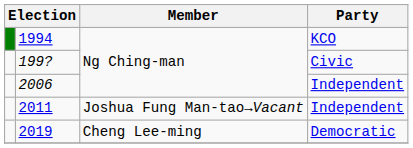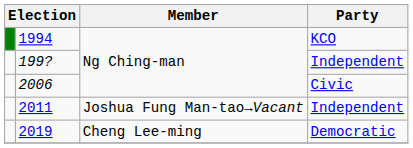(332, 62) Civic -> (357, 62) Independent
(357, 85) Independent -> (332, 85) Civic
